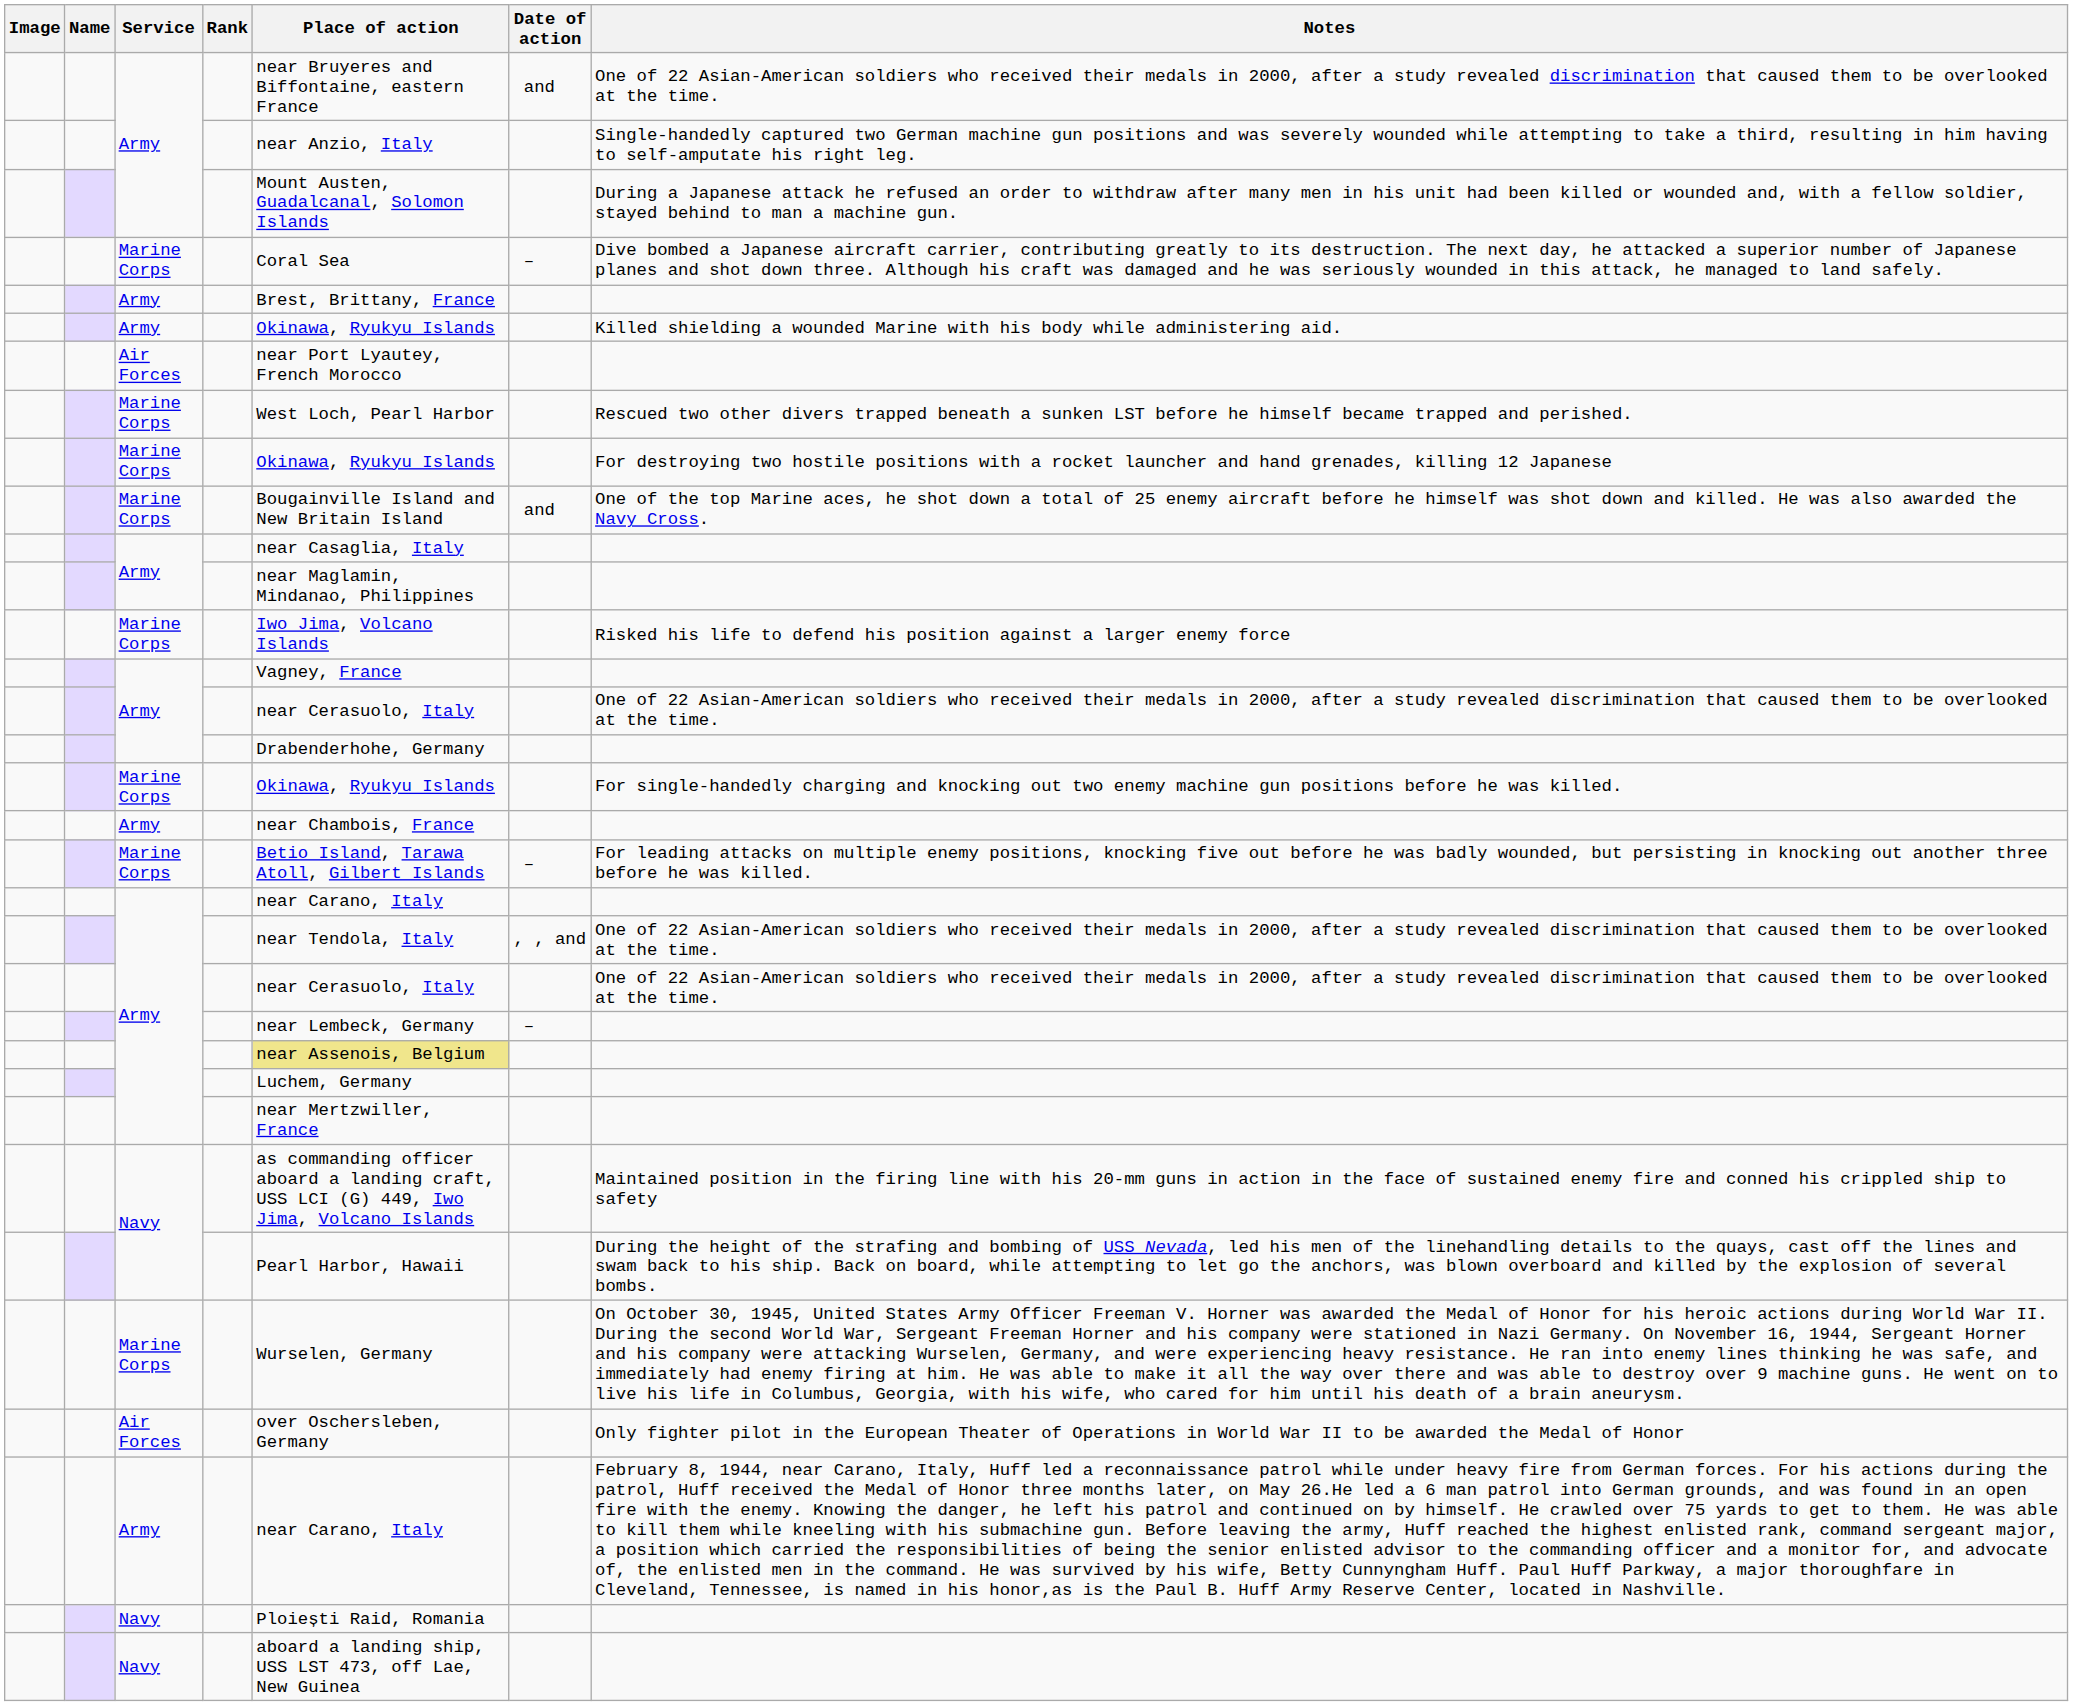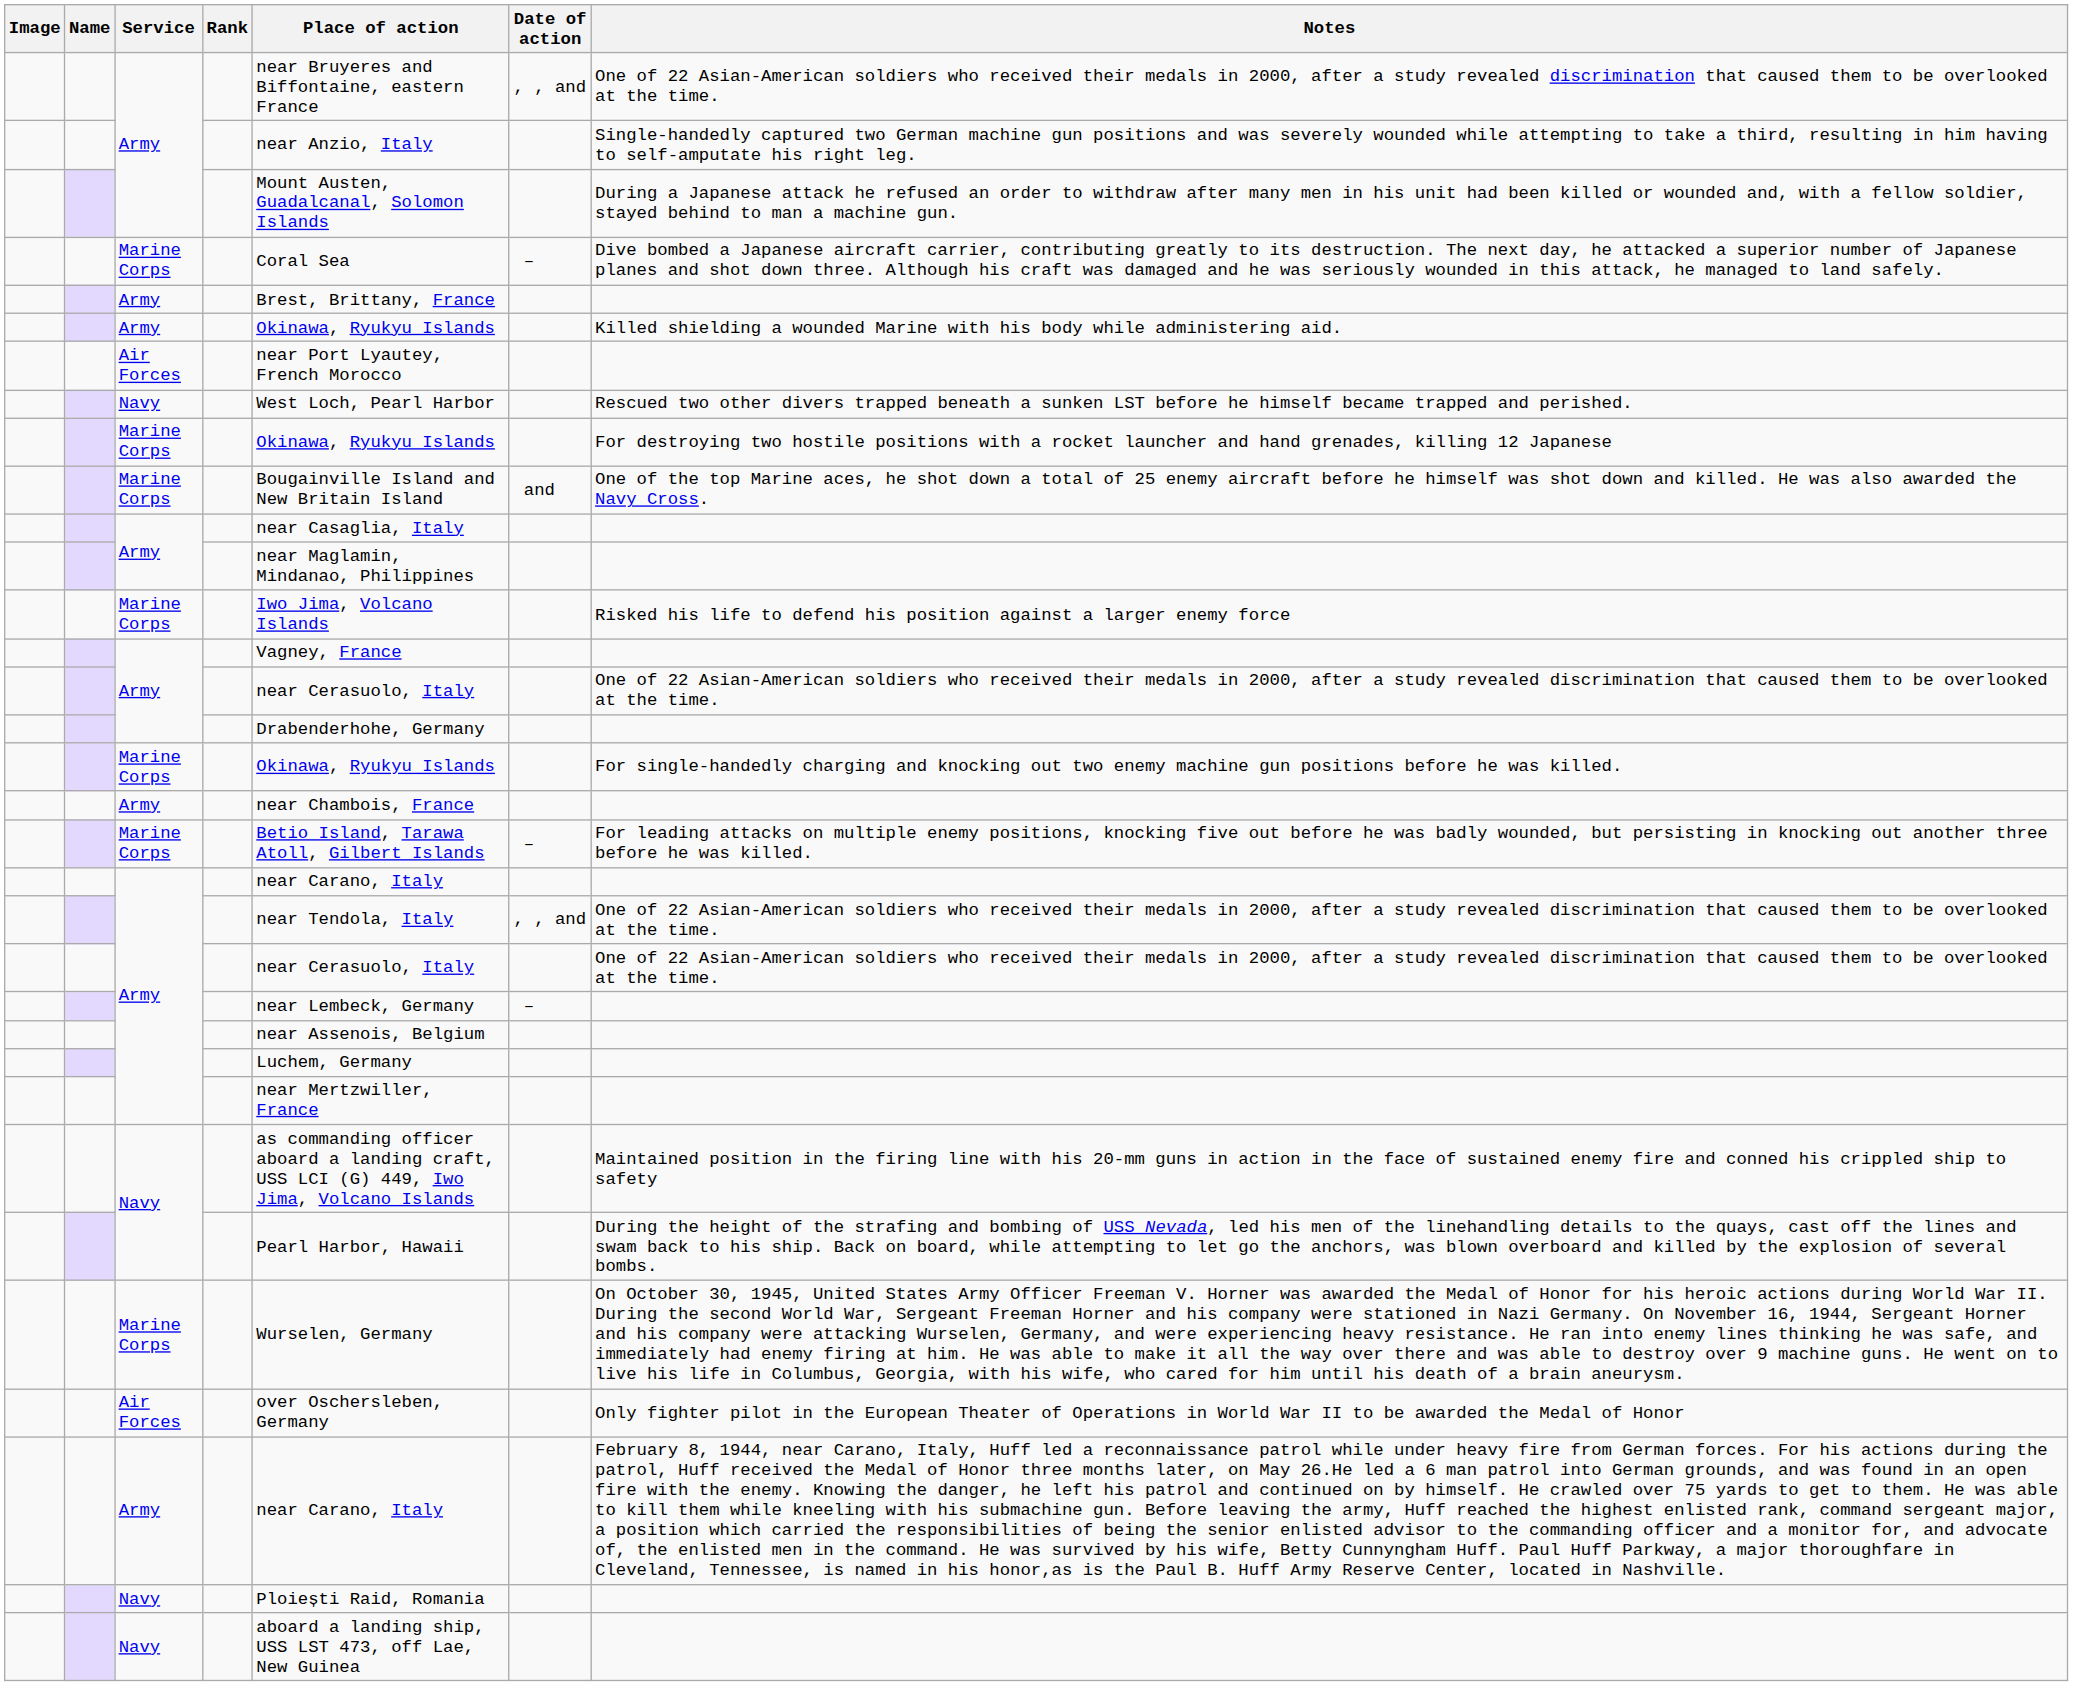(534, 87) and -> (550, 87) , , and
(150, 414) Marine Corps -> (139, 404) Navy
(370, 1054) khaki background -> (370, 1034) no background
